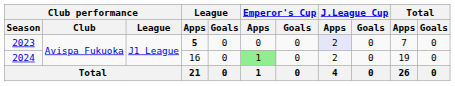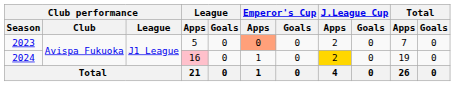(195, 42) bold -> (195, 42) normal
(258, 42) no background -> (258, 42) lightsalmon background
(335, 42) lavender background -> (335, 42) no background
(195, 58) no background -> (195, 58) pink background
(258, 58) lightgreen background -> (258, 58) no background
(335, 58) no background -> (335, 58) gold background
